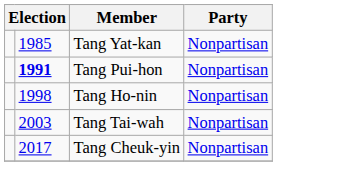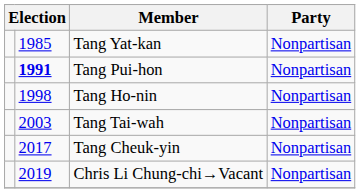+ row: (168, 174)
